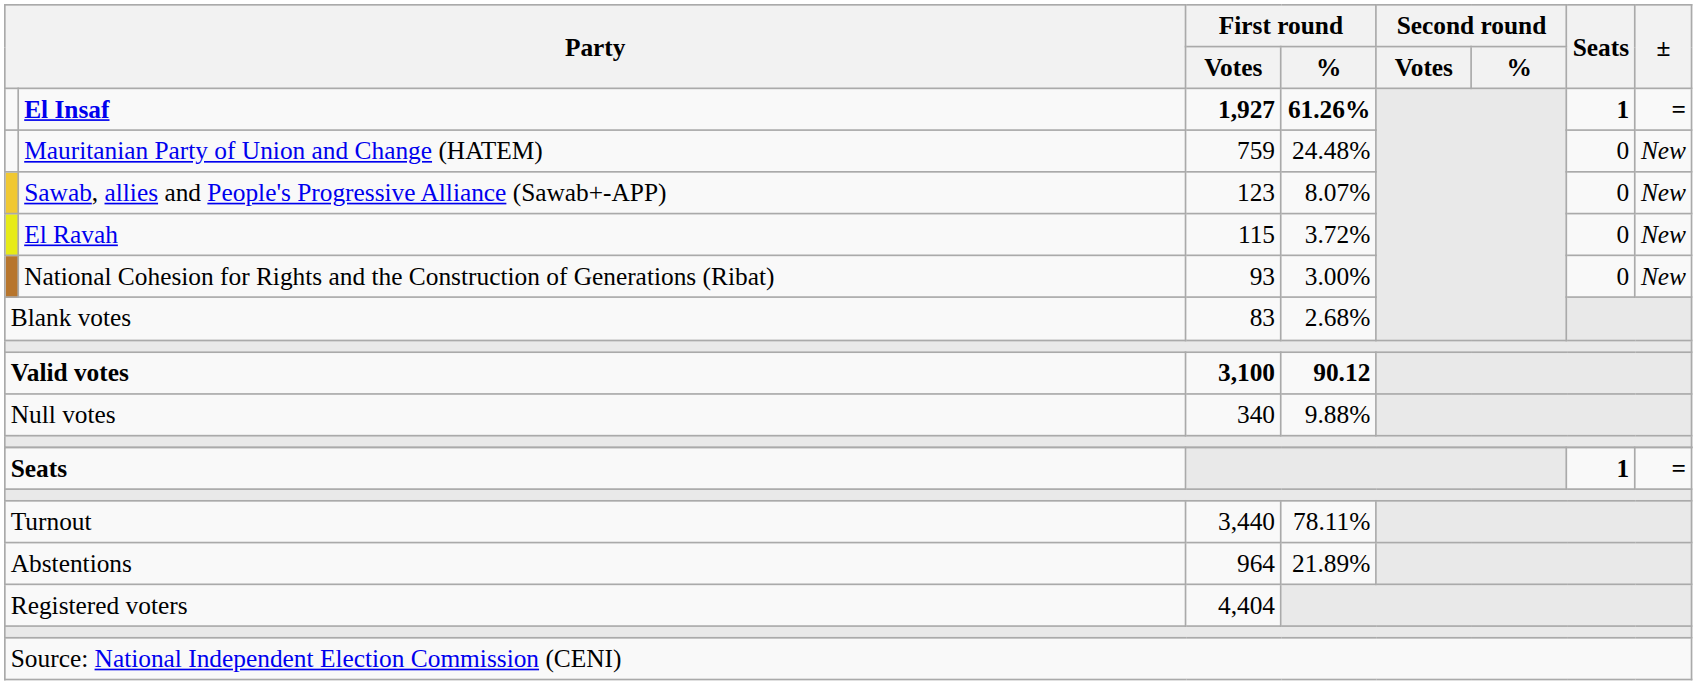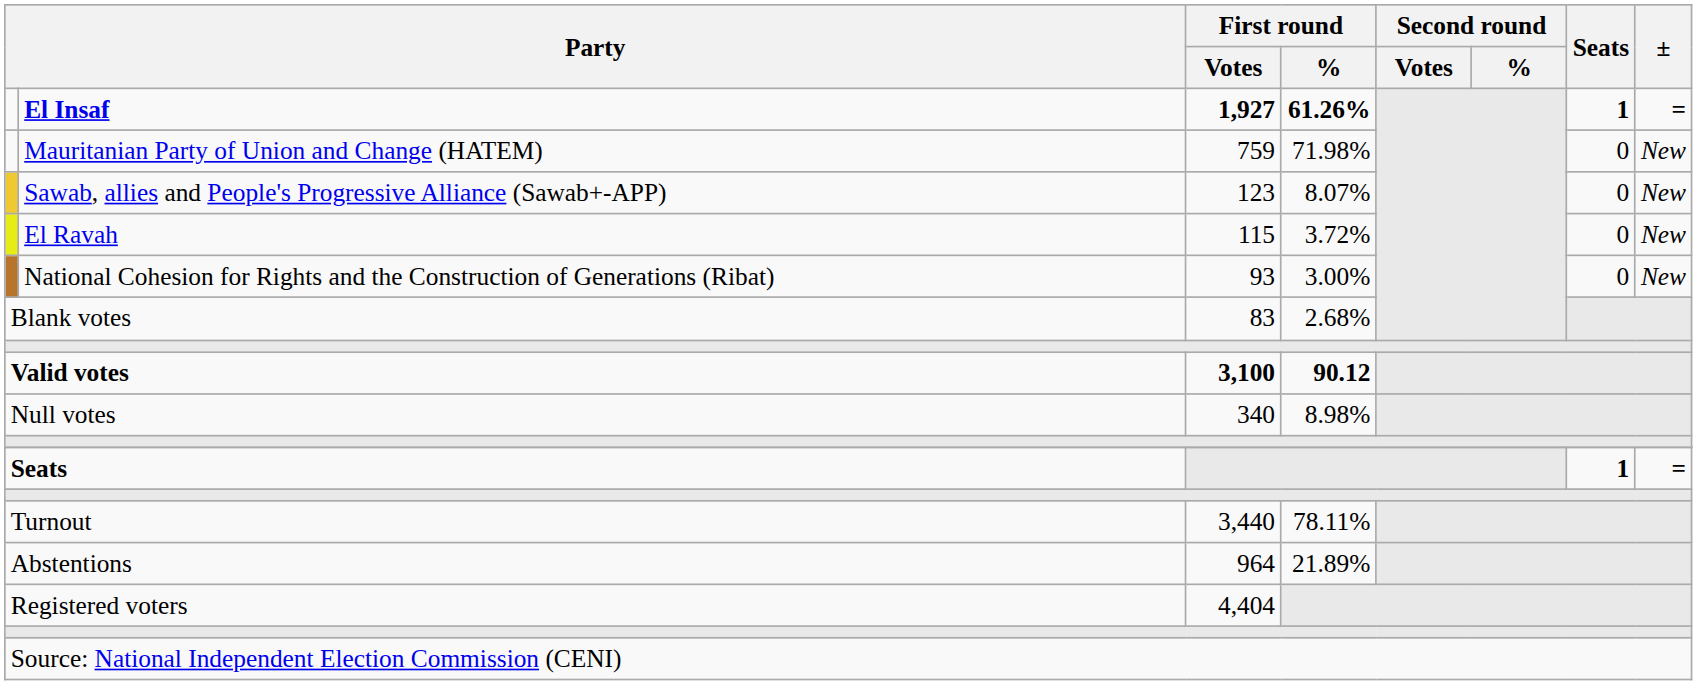(1331, 151) 24.48% -> (1331, 151) 71.98%
(1338, 414) 9.88% -> (1338, 414) 8.98%
